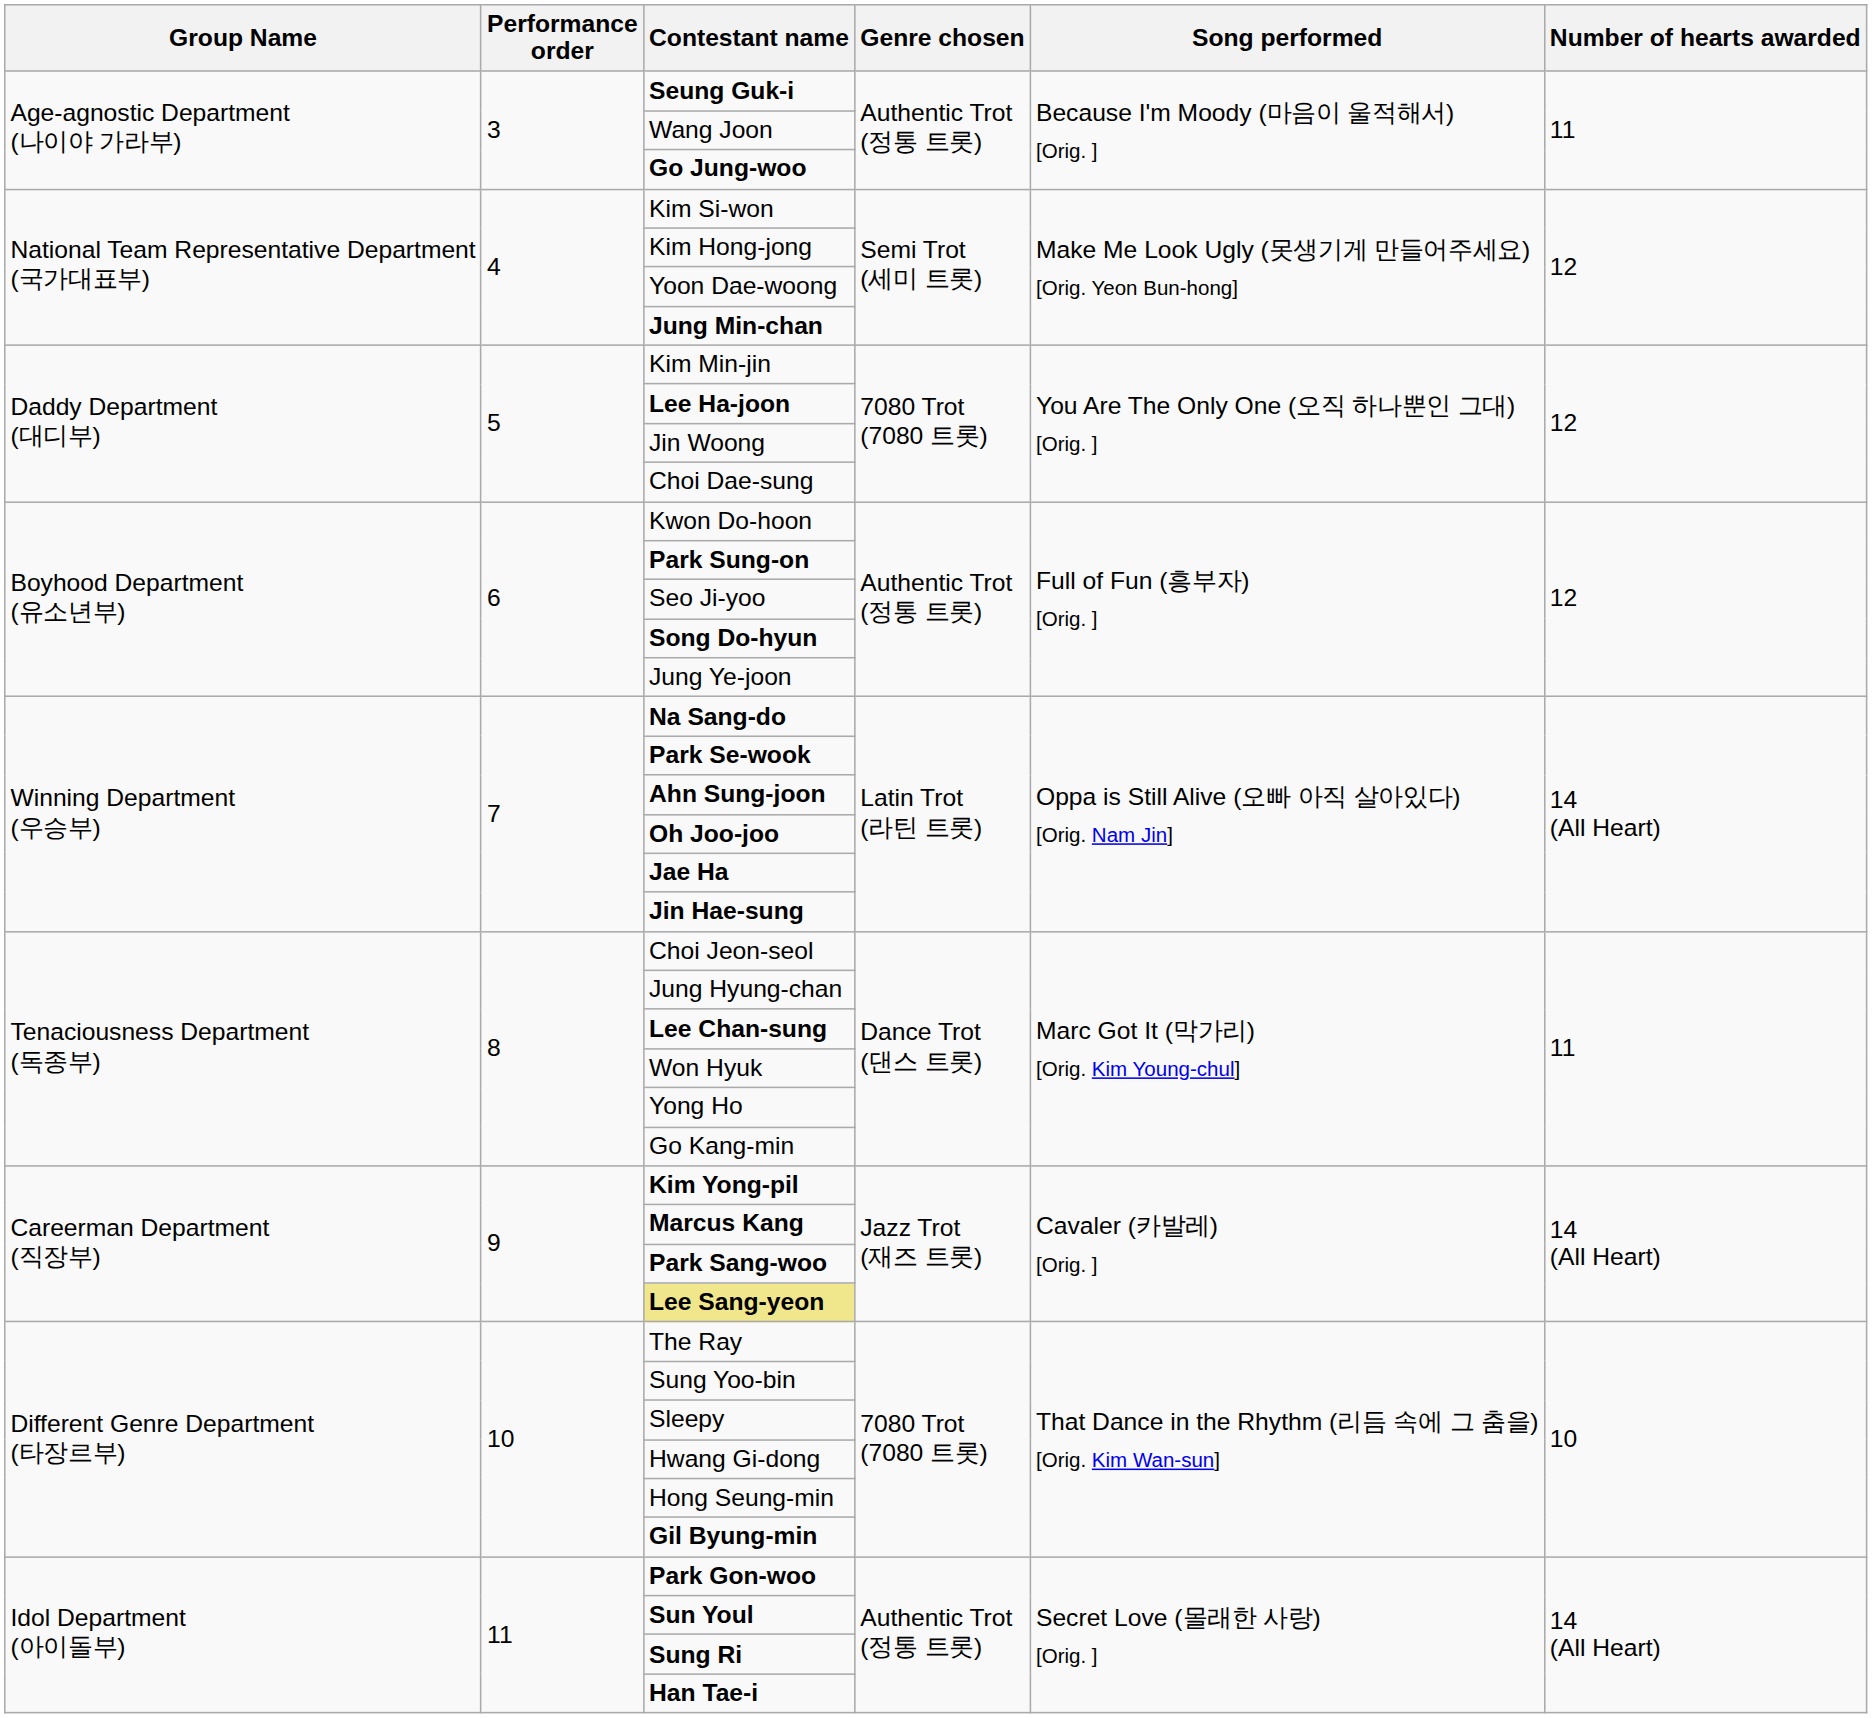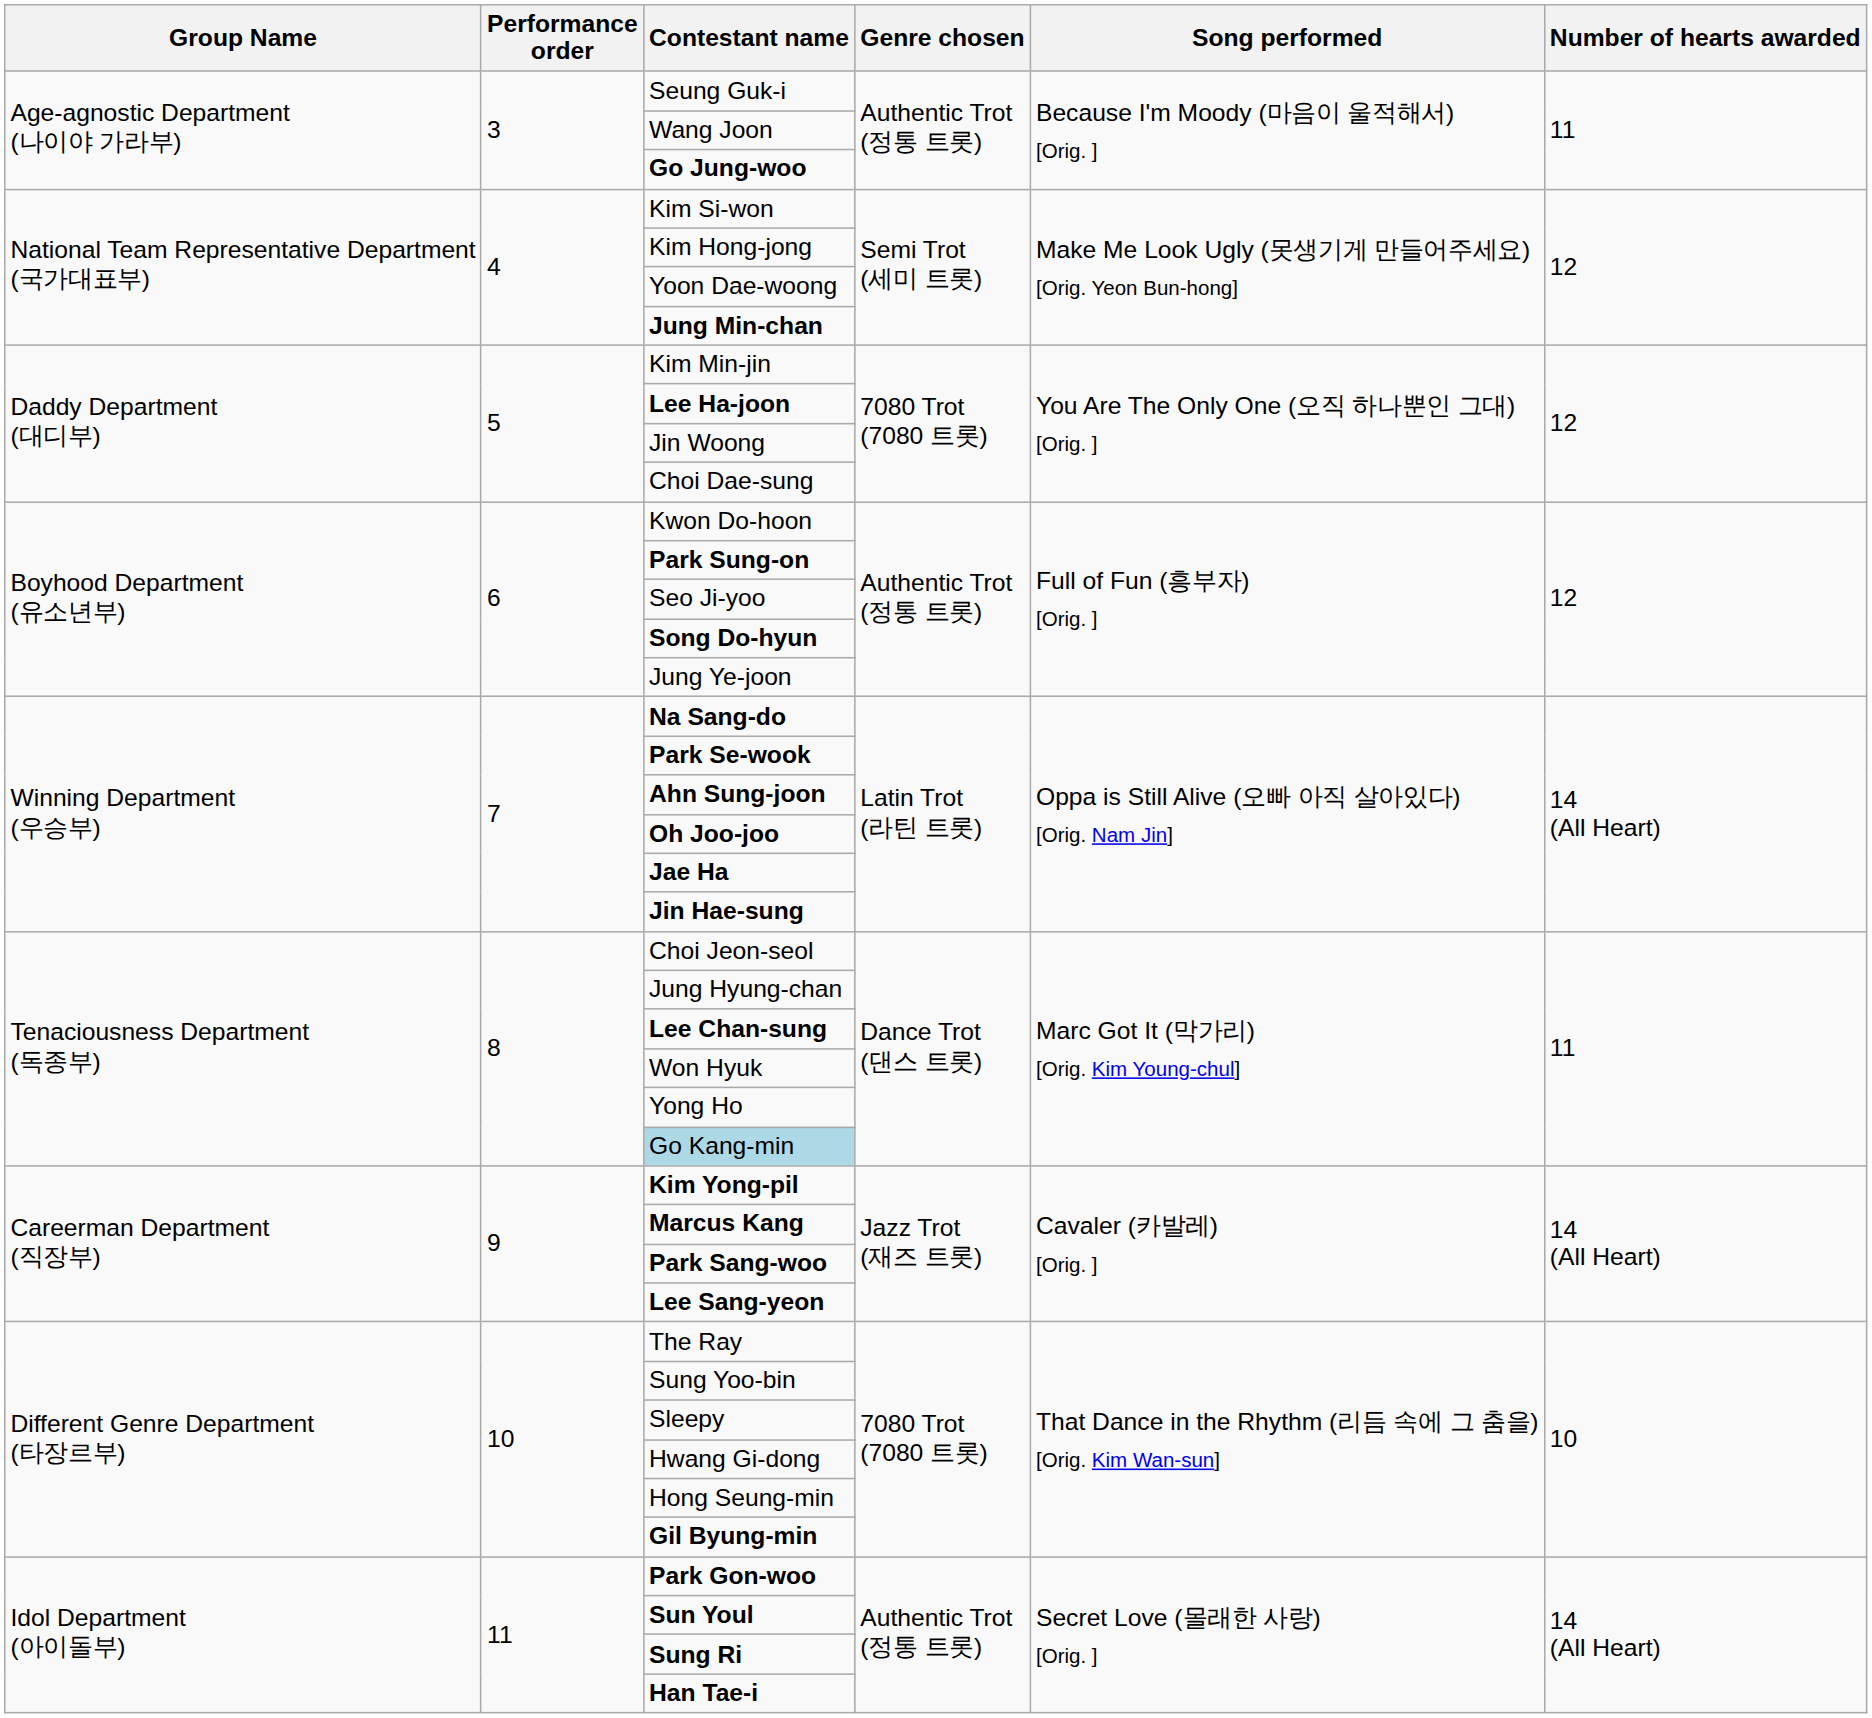(722, 90) bold -> (718, 90) normal
(722, 1145) no background -> (722, 1145) lightblue background
(737, 1302) khaki background -> (737, 1302) no background
